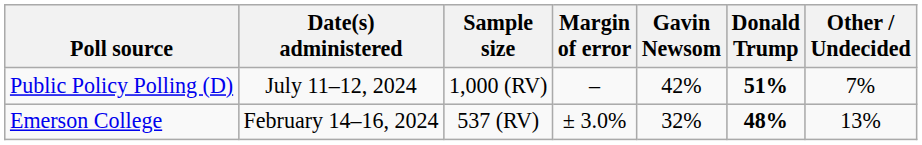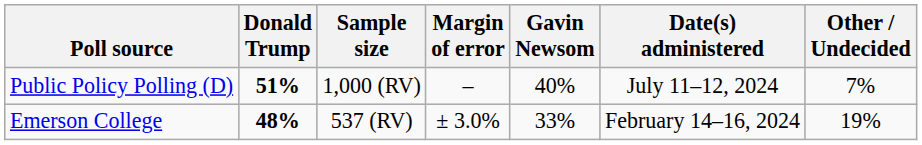columns swapped: (341, 36) <-> (766, 36)
(681, 85) 42% -> (555, 85) 40%
(681, 121) 32% -> (555, 121) 33%
(861, 121) 13% -> (861, 121) 19%
